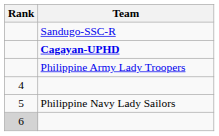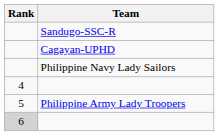(80, 49) bold -> (78, 49) normal
(113, 67) Philippine Army Lady Troopers -> (108, 67) Philippine Navy Lady Sailors
(108, 103) Philippine Navy Lady Sailors -> (113, 103) Philippine Army Lady Troopers
